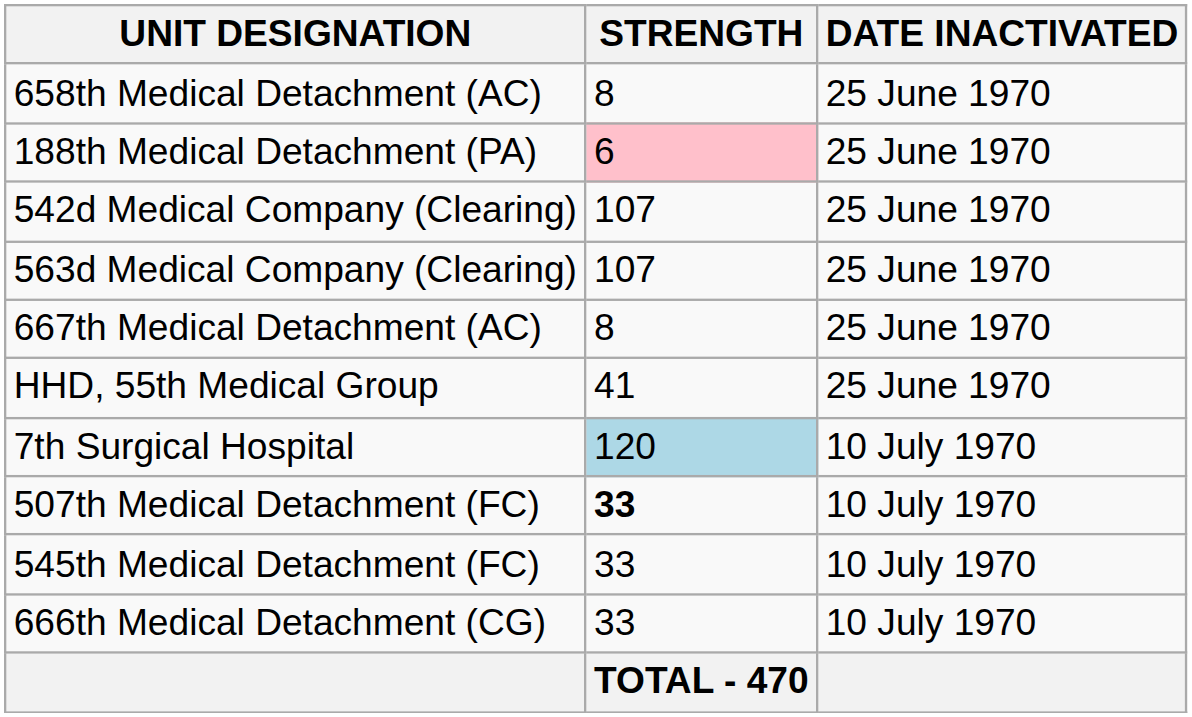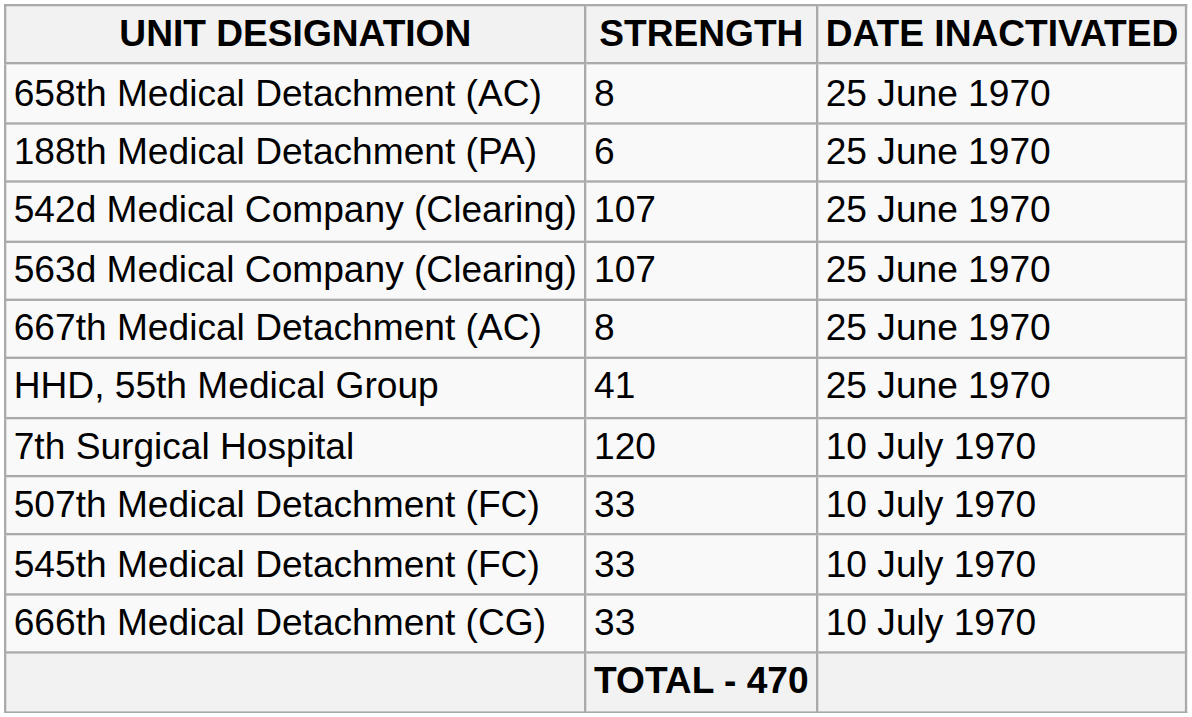(604, 151) pink background -> (604, 151) no background
(625, 446) lightblue background -> (625, 446) no background
(615, 504) bold -> (615, 504) normal
